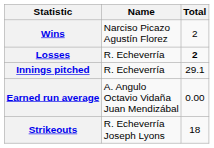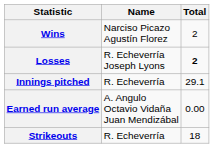(134, 54) R. Echeverría -> (134, 60) R. Echeverría Joseph Lyons
(134, 130) R. Echeverría Joseph Lyons -> (134, 135) R. Echeverría
